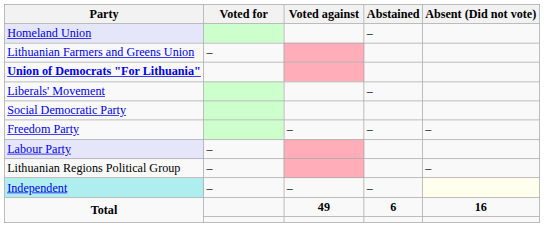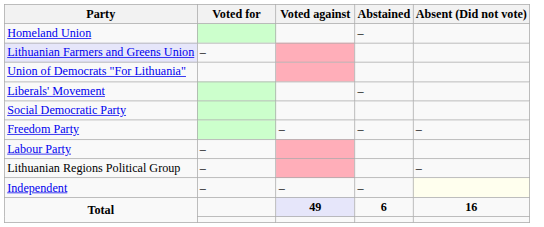(49, 33) lavender background -> (49, 33) no background
(101, 52) no background -> (101, 52) lavender background
(104, 71) bold -> (97, 71) normal
(39, 149) lavender background -> (39, 149) no background
(37, 187) paleturquoise background -> (37, 187) no background
(324, 206) no background -> (315, 206) lavender background
